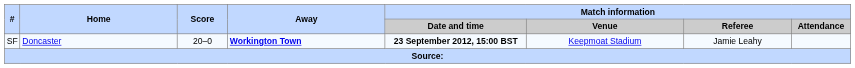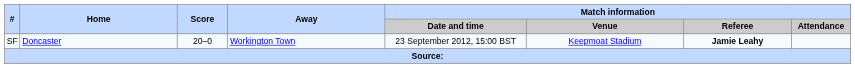(266, 41) bold -> (263, 41) normal
(456, 41) bold -> (456, 41) normal
(738, 41) normal -> (738, 41) bold
